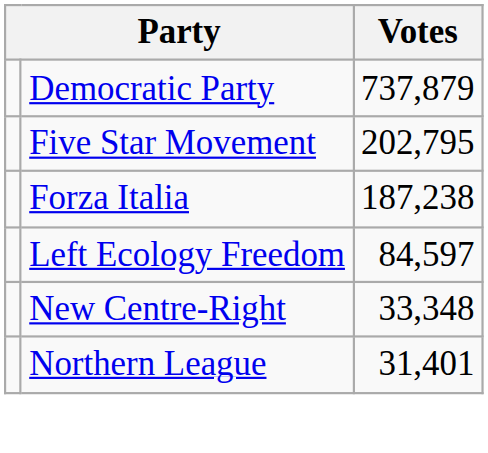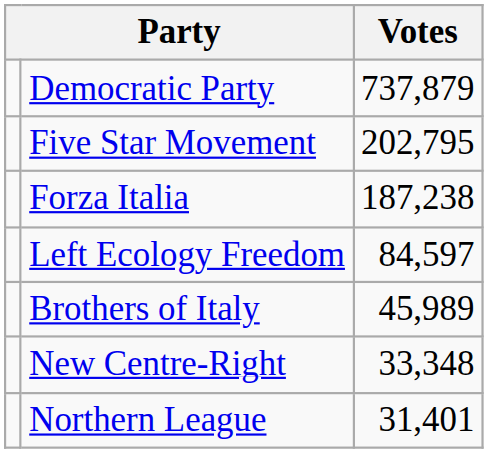+ row: (144, 308)
